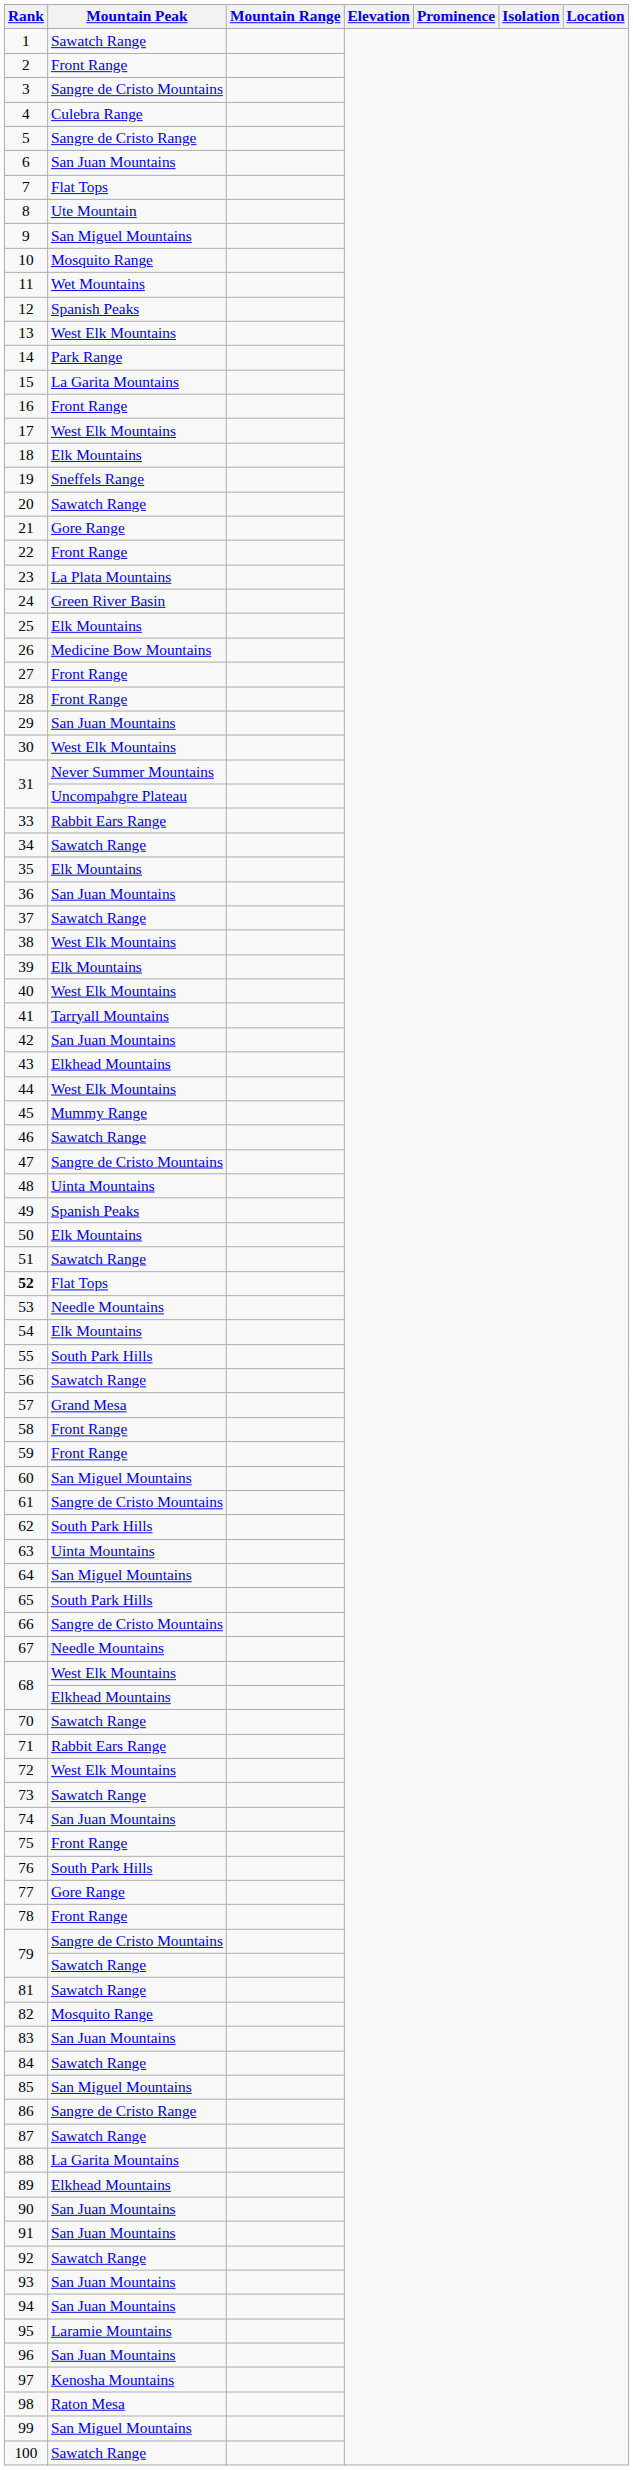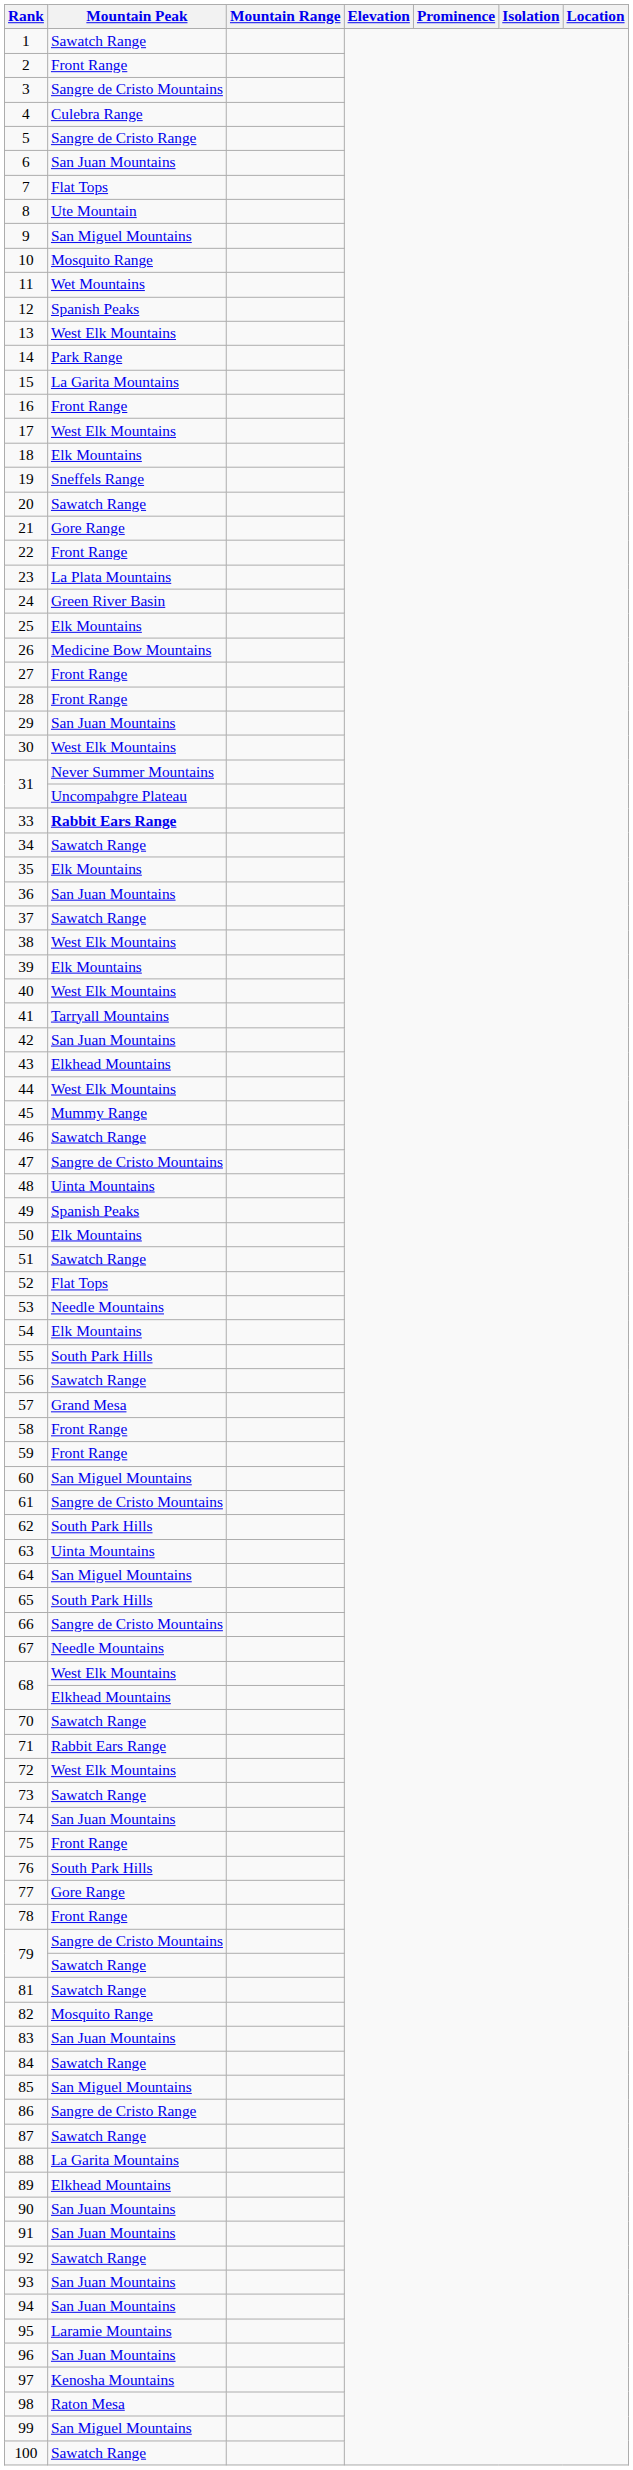(109, 820) normal -> (114, 820) bold
(26, 1283) bold -> (26, 1283) normal
